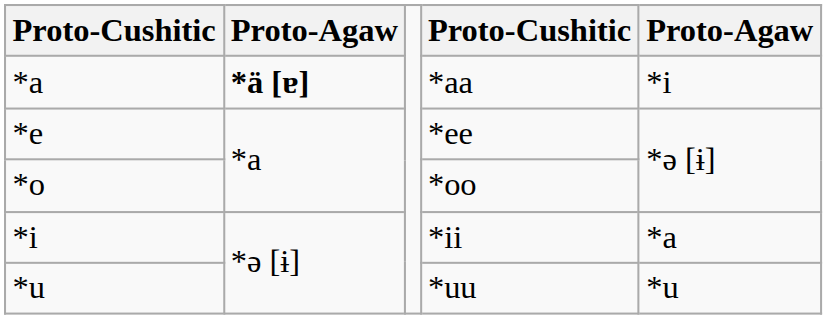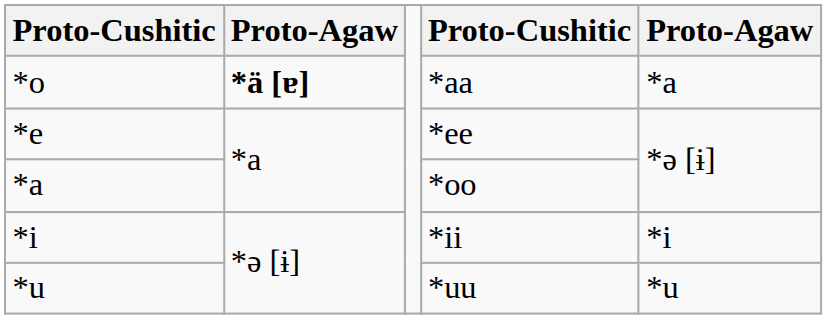(28, 81) *a -> (29, 81) *o
(659, 81) *i -> (661, 81) *a
(29, 184) *o -> (28, 184) *a
(661, 236) *a -> (659, 236) *i
